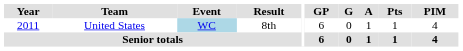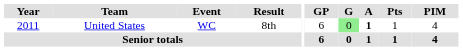(207, 25) lightblue background -> (207, 25) no background
(349, 25) no background -> (349, 25) lightgreen background
(369, 25) normal -> (369, 25) bold
